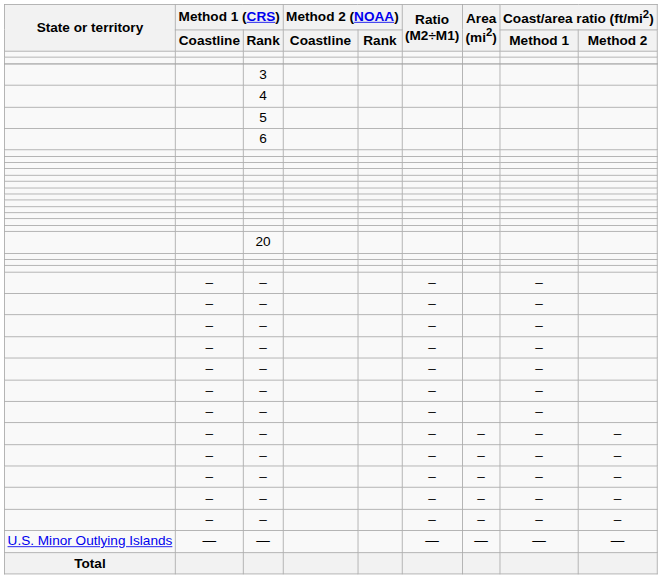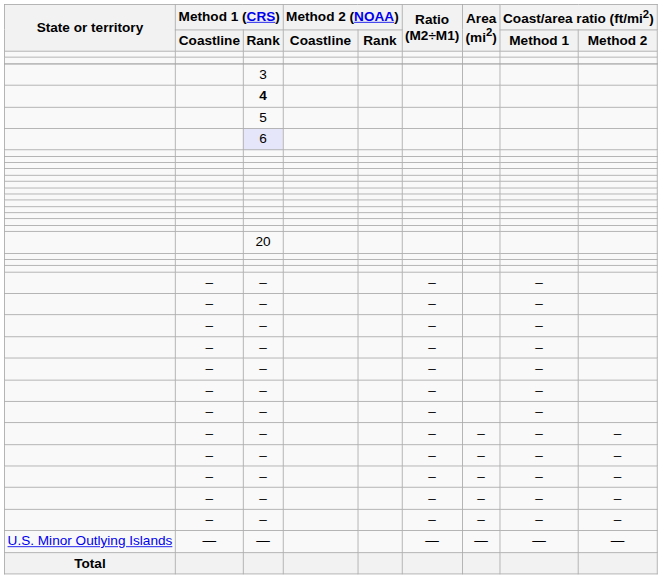(263, 96) normal -> (263, 96) bold
(263, 139) no background -> (263, 139) lavender background
